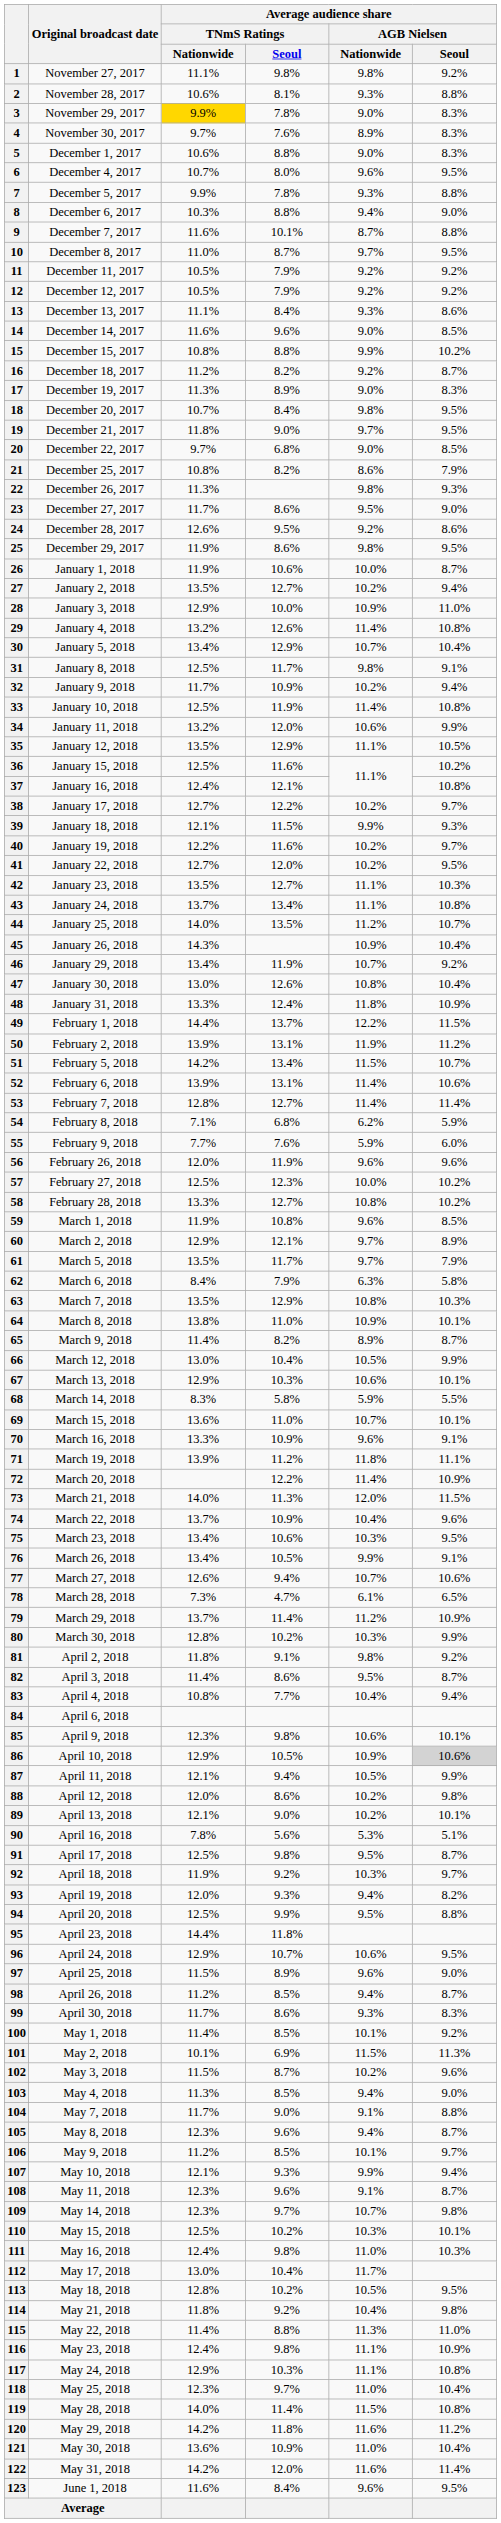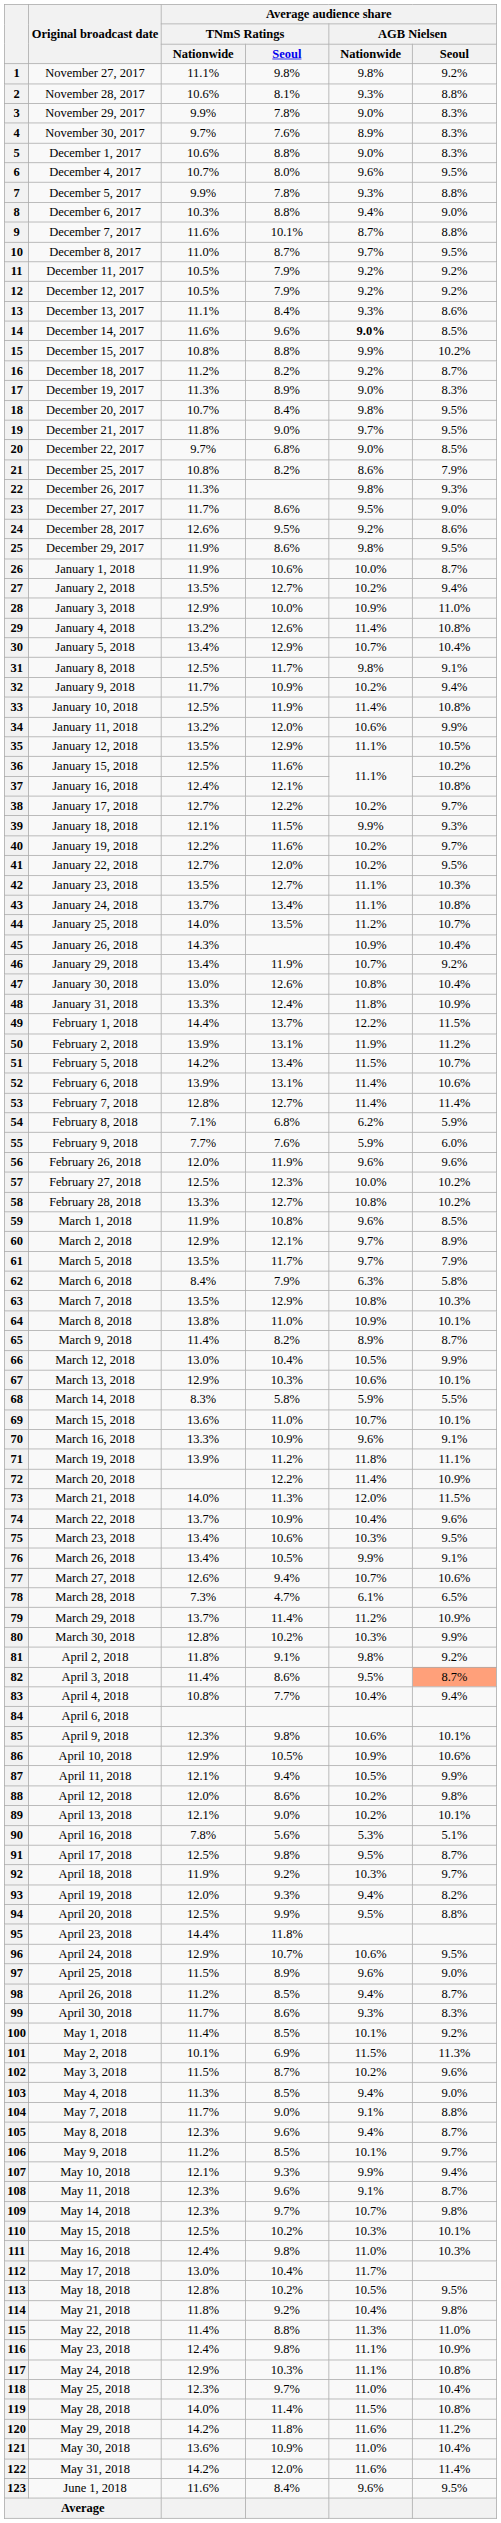(203, 113) gold background -> (203, 113) no background
(371, 331) normal -> (371, 331) bold
(454, 1676) no background -> (454, 1676) lightsalmon background
(454, 1756) lightgrey background -> (454, 1756) no background
